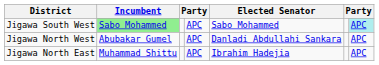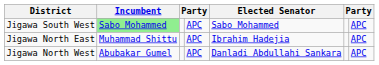(359, 26) paleturquoise background -> (359, 26) no background
rows swapped: (51, 40) <-> (51, 54)
